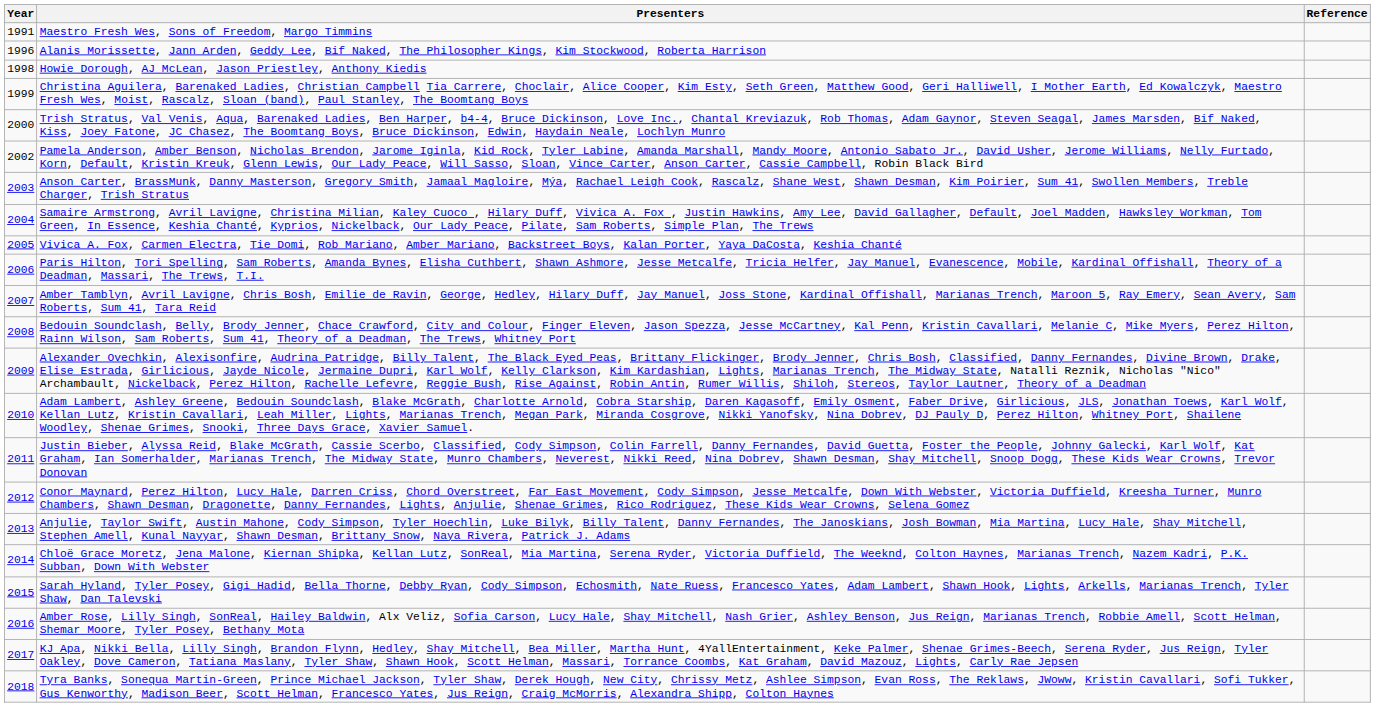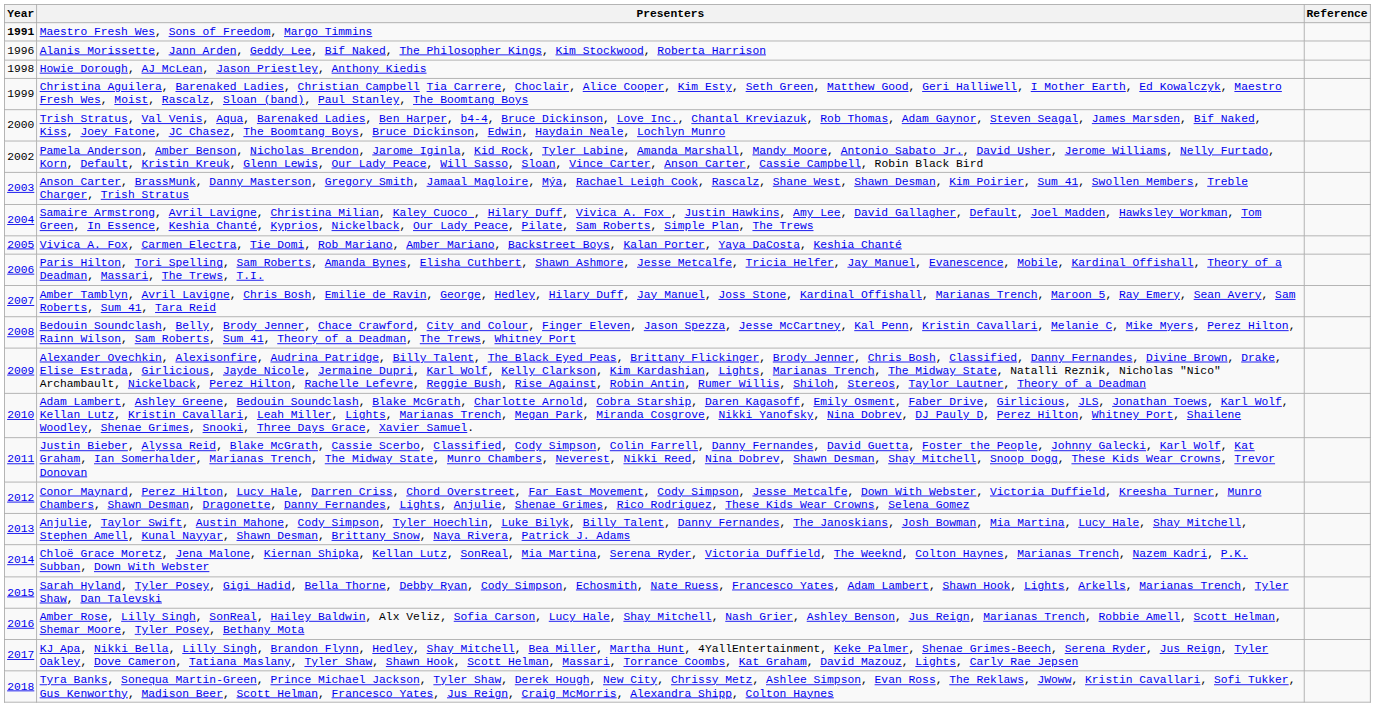(21, 32) normal -> (21, 32) bold
